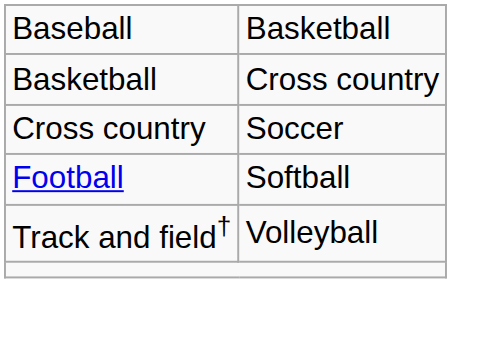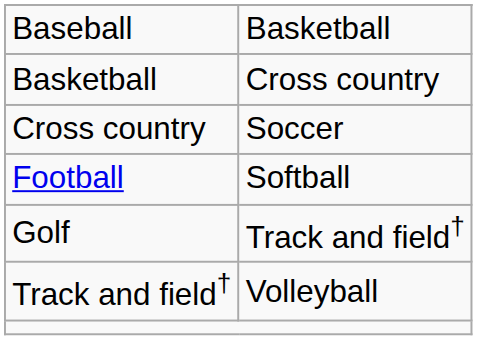+ row: (41, 232)
